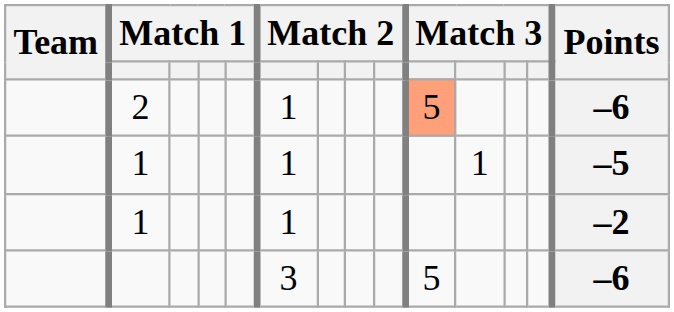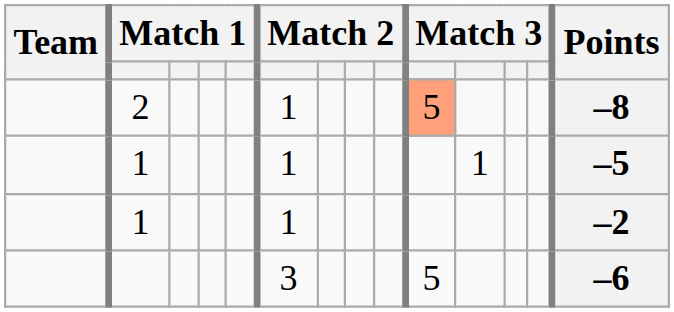(611, 106) –6 -> (611, 106) –8
